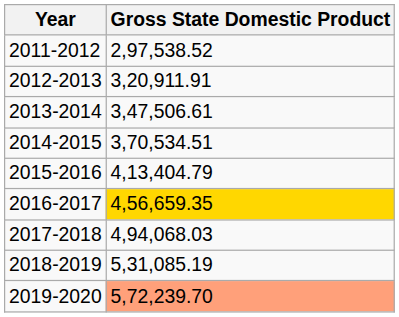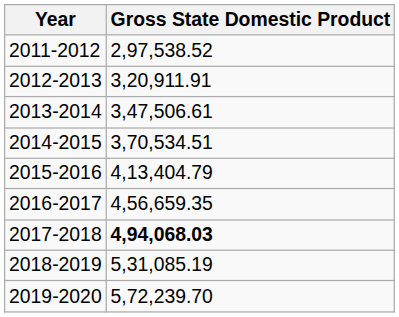(162, 204) gold background -> (162, 204) no background
(162, 234) normal -> (162, 234) bold
(162, 296) lightsalmon background -> (162, 296) no background
